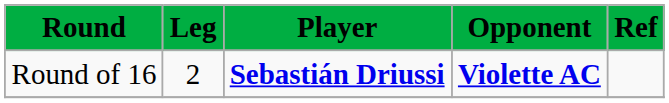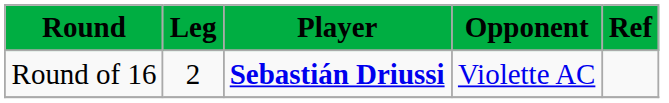(529, 73) bold -> (527, 73) normal
